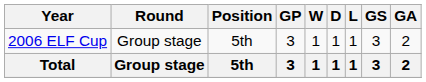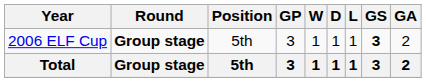(159, 41) normal -> (159, 41) bold
(376, 41) normal -> (376, 41) bold
